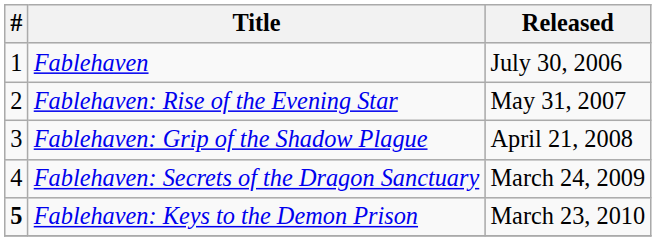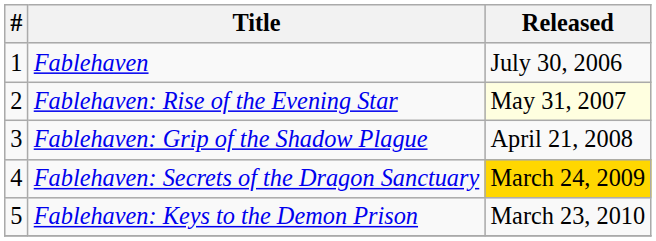(558, 100) no background -> (558, 100) lightyellow background
(568, 178) no background -> (568, 178) gold background
(16, 216) bold -> (16, 216) normal
